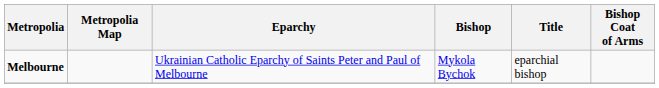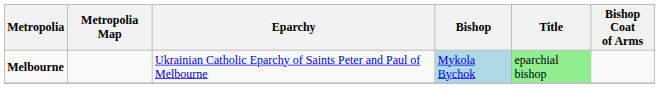(457, 66) no background -> (457, 66) lightblue background
(536, 66) no background -> (536, 66) lightgreen background
